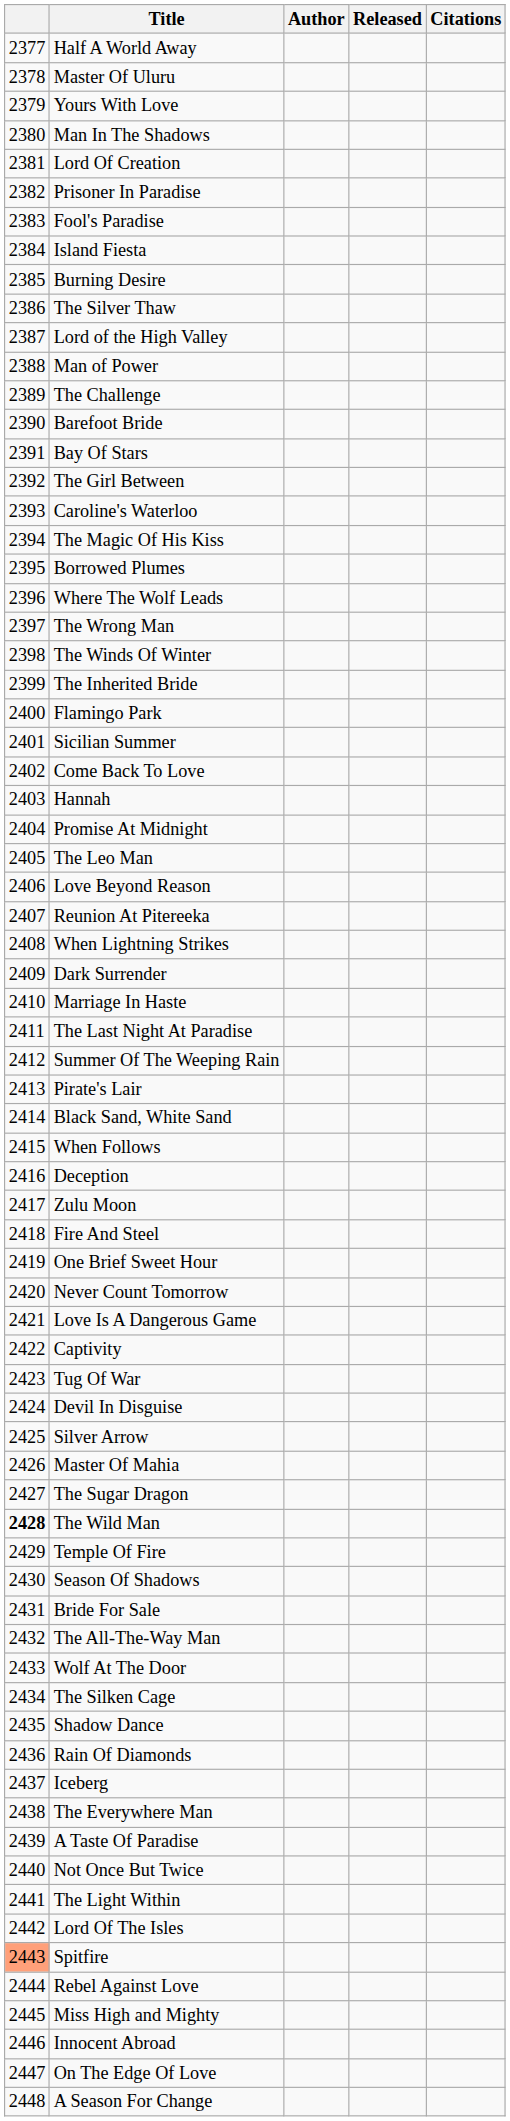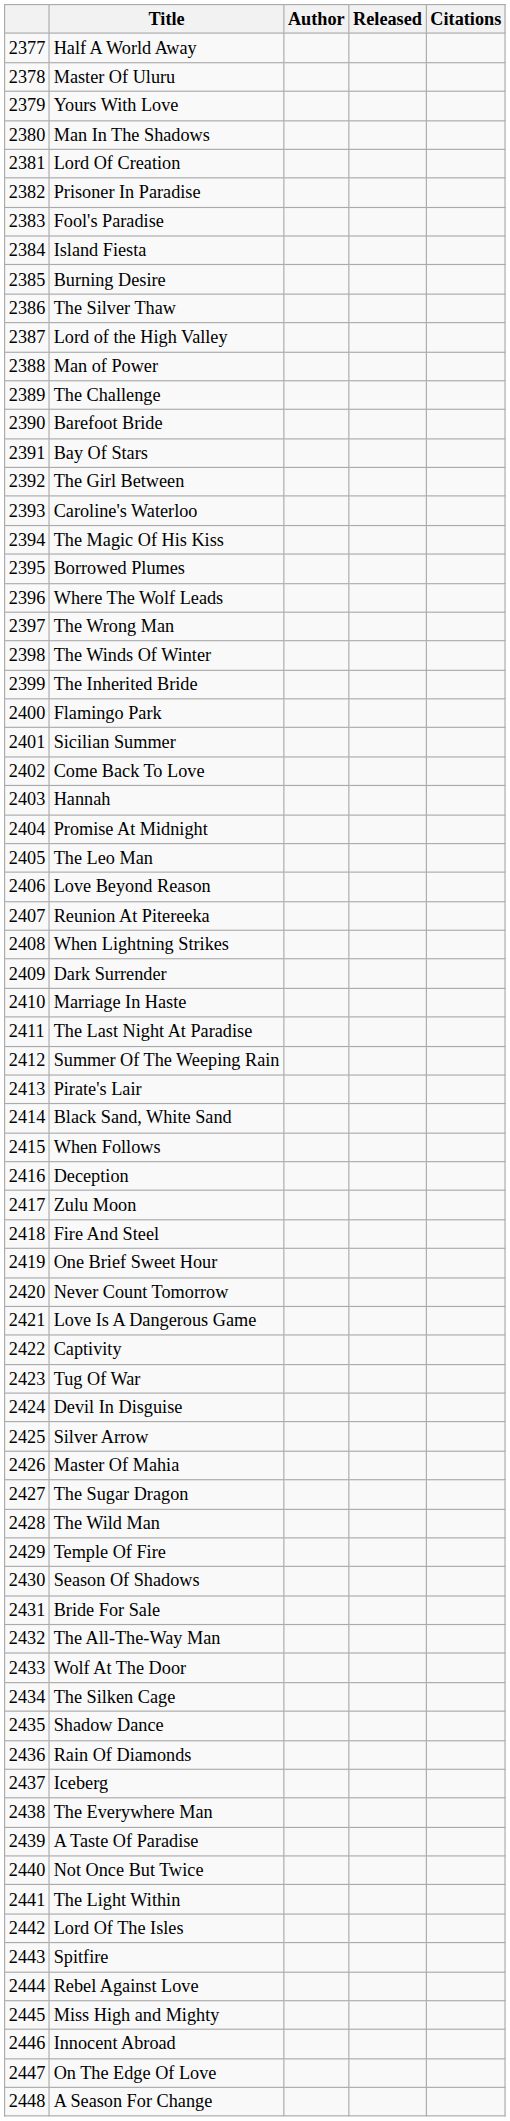(27, 1523) bold -> (27, 1523) normal
(27, 1957) lightsalmon background -> (27, 1957) no background
